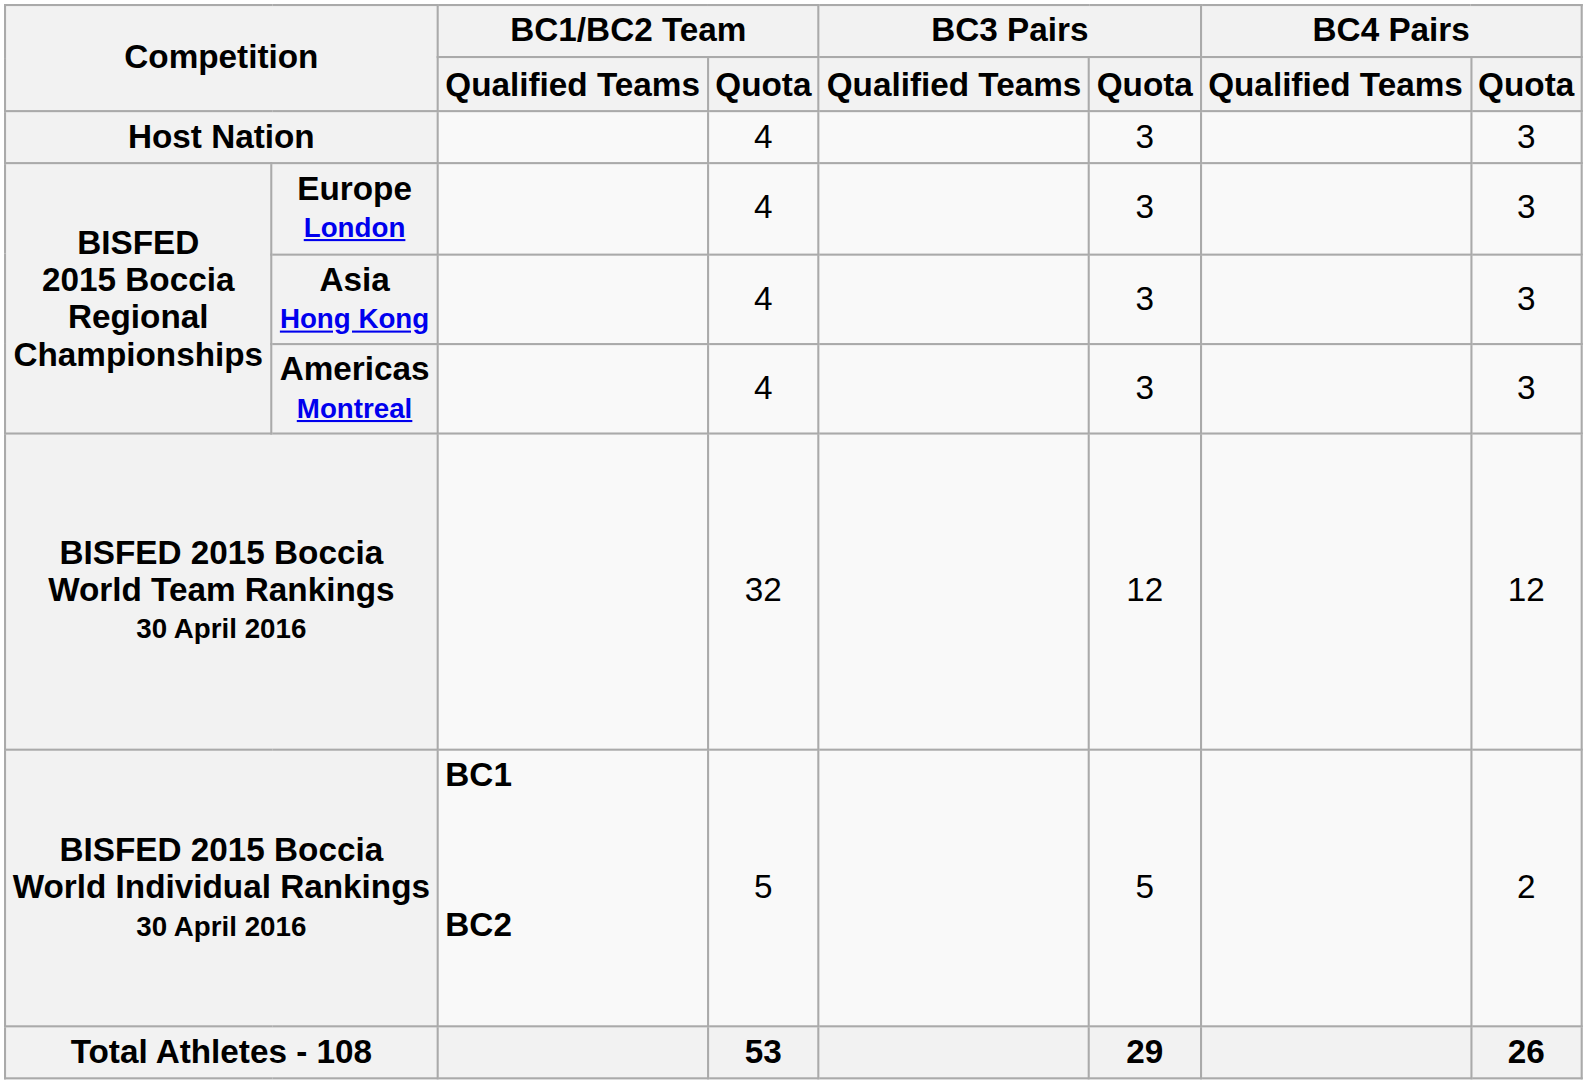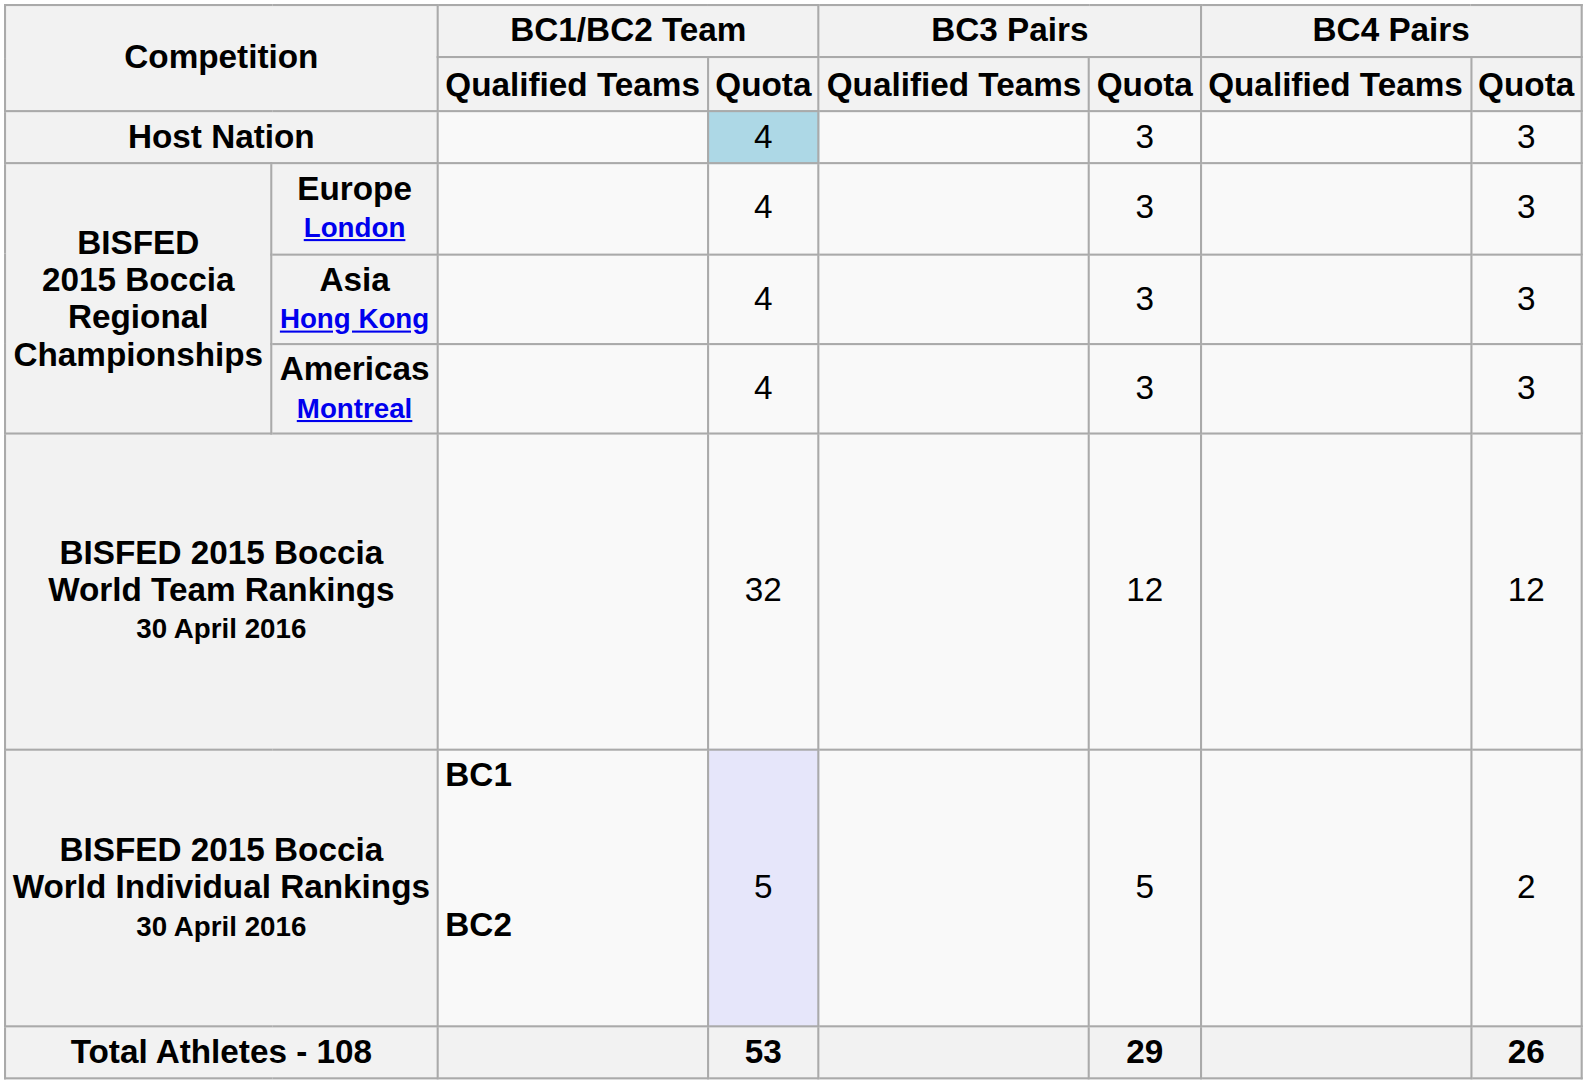(763, 136) no background -> (763, 136) lightblue background
(763, 887) no background -> (763, 887) lavender background
